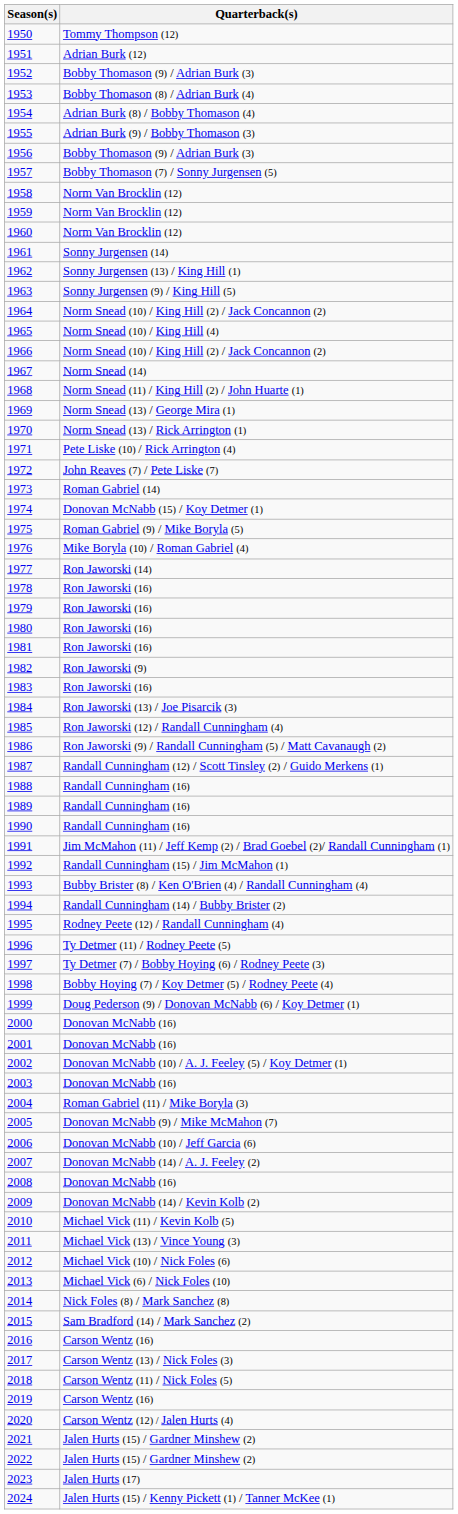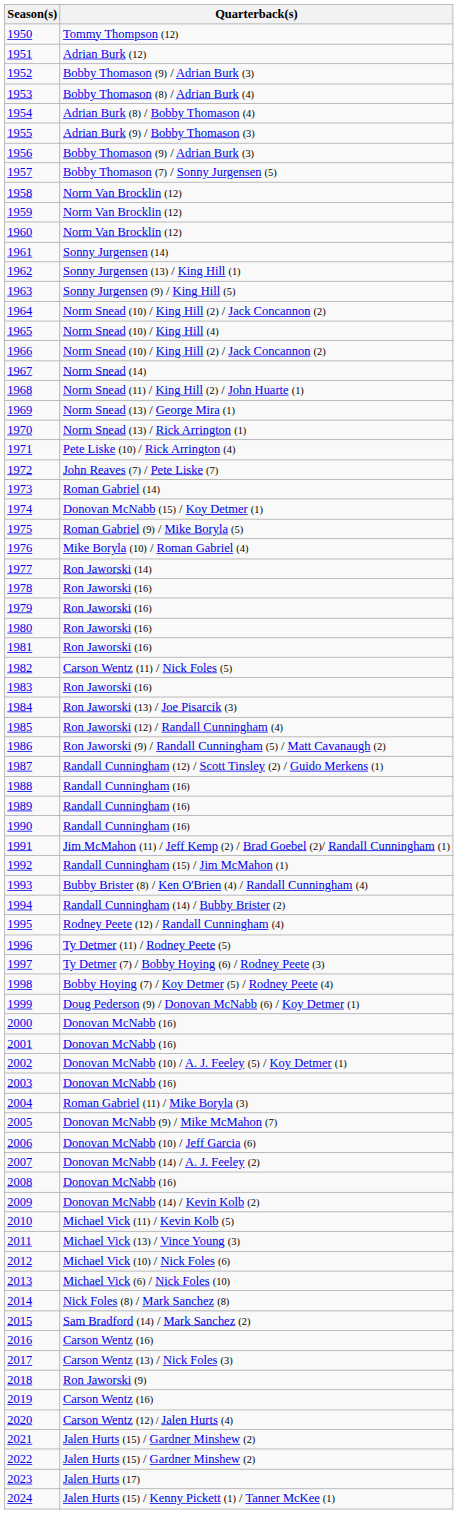(105, 667) Ron Jaworski (9) -> (148, 667) Carson Wentz (11) / Nick Foles (5)
(148, 1380) Carson Wentz (11) / Nick Foles (5) -> (105, 1380) Ron Jaworski (9)
